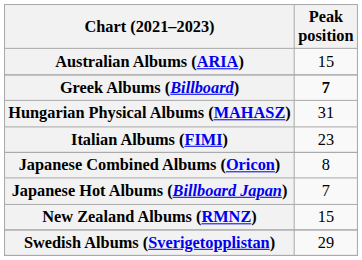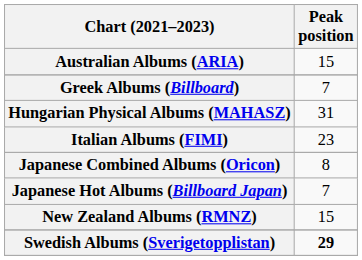(326, 87) bold -> (326, 87) normal
(326, 242) normal -> (326, 242) bold
